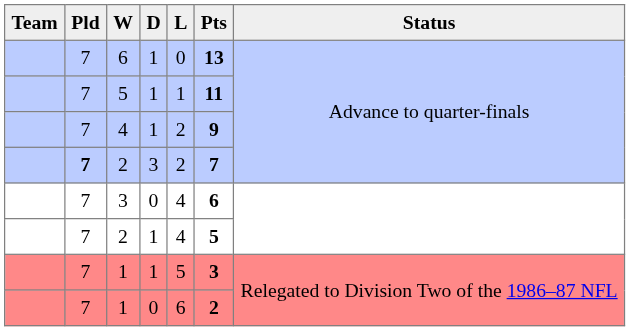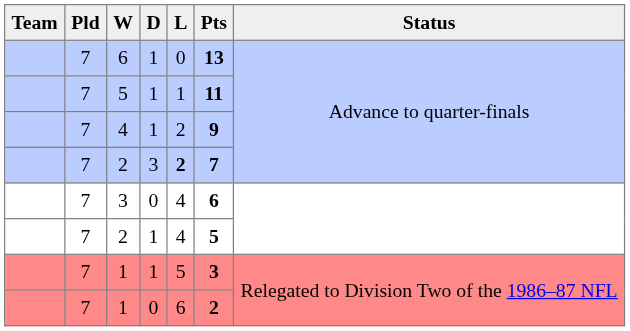(85, 165) bold -> (85, 165) normal
(181, 165) normal -> (181, 165) bold
